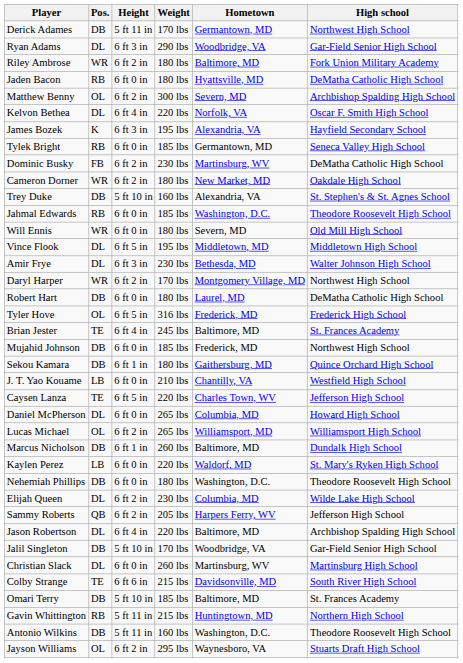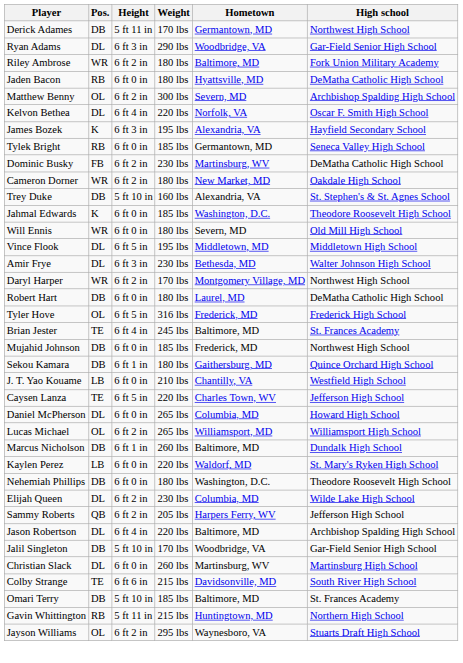(98, 213) RB -> (95, 213) K
- row: (42, 632)
